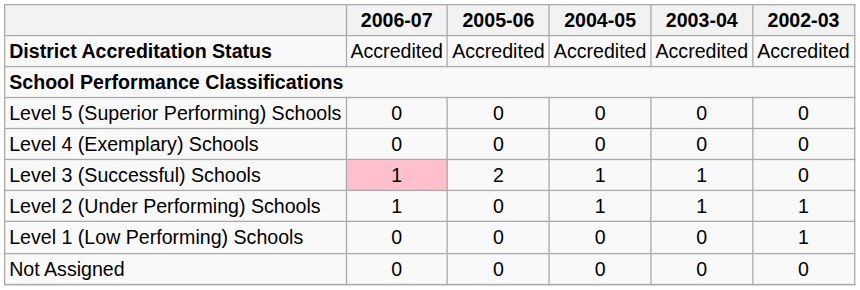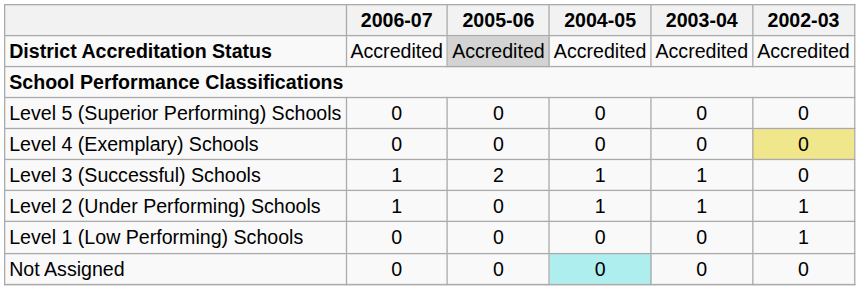(498, 51) no background -> (498, 51) lightgrey background
(803, 145) no background -> (803, 145) khaki background
(397, 176) pink background -> (397, 176) no background
(600, 269) no background -> (600, 269) paleturquoise background
